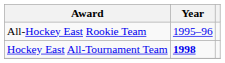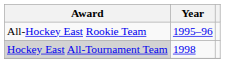(87, 49) no background -> (87, 49) lightgrey background
(184, 49) bold -> (184, 49) normal
